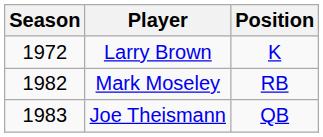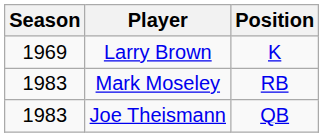(45, 52) 1972 -> (45, 52) 1969
(45, 83) 1982 -> (45, 83) 1983
